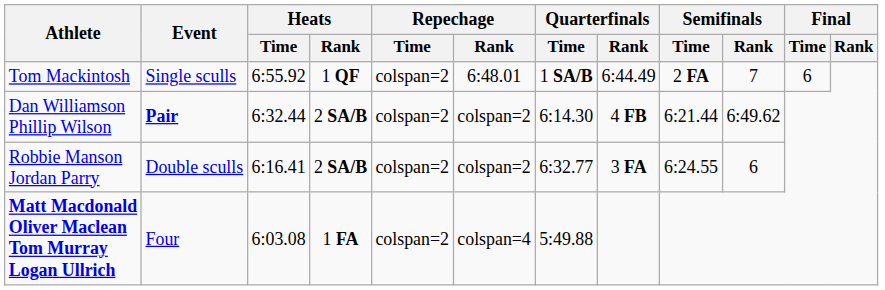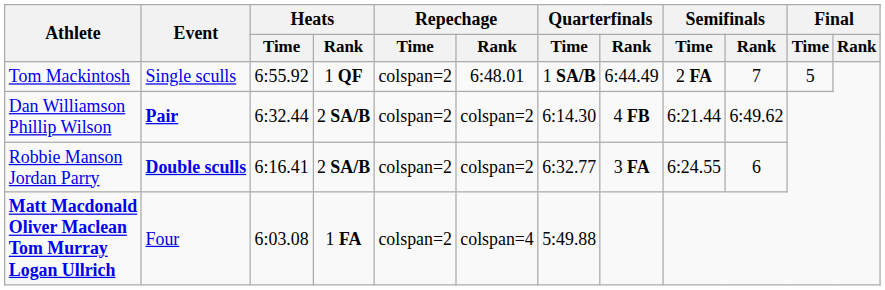(807, 76) 6 -> (810, 76) 5
(194, 167) normal -> (196, 167) bold
